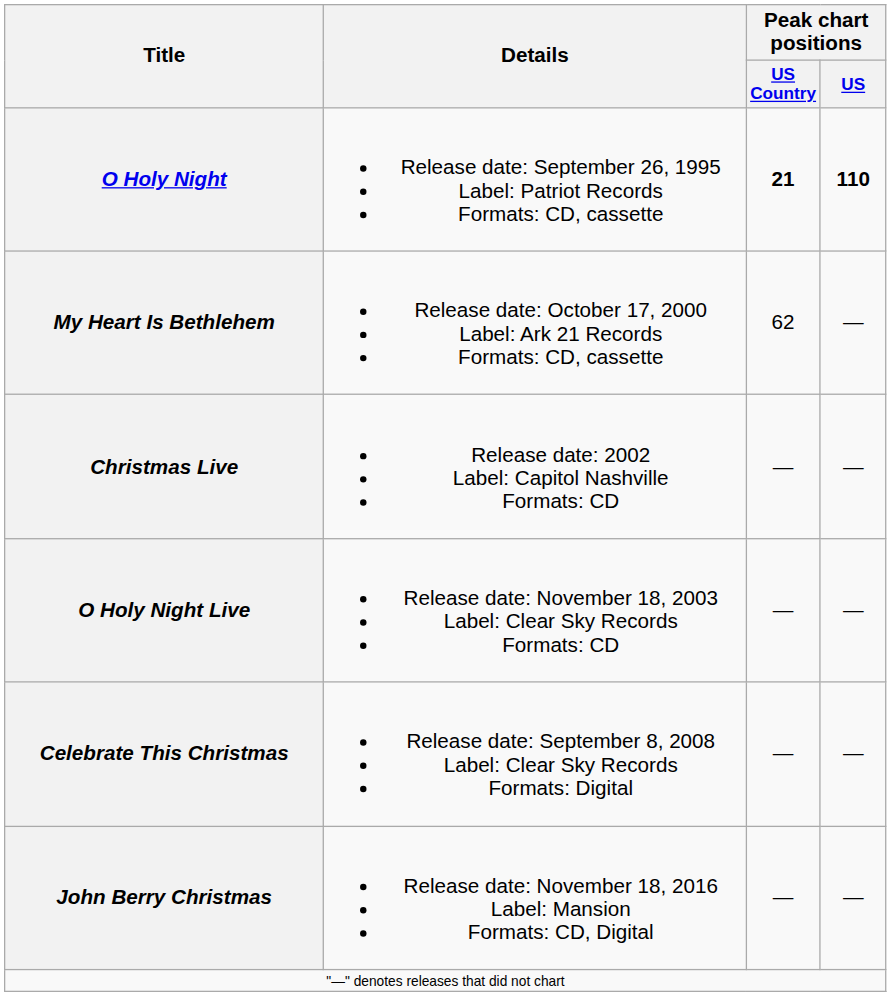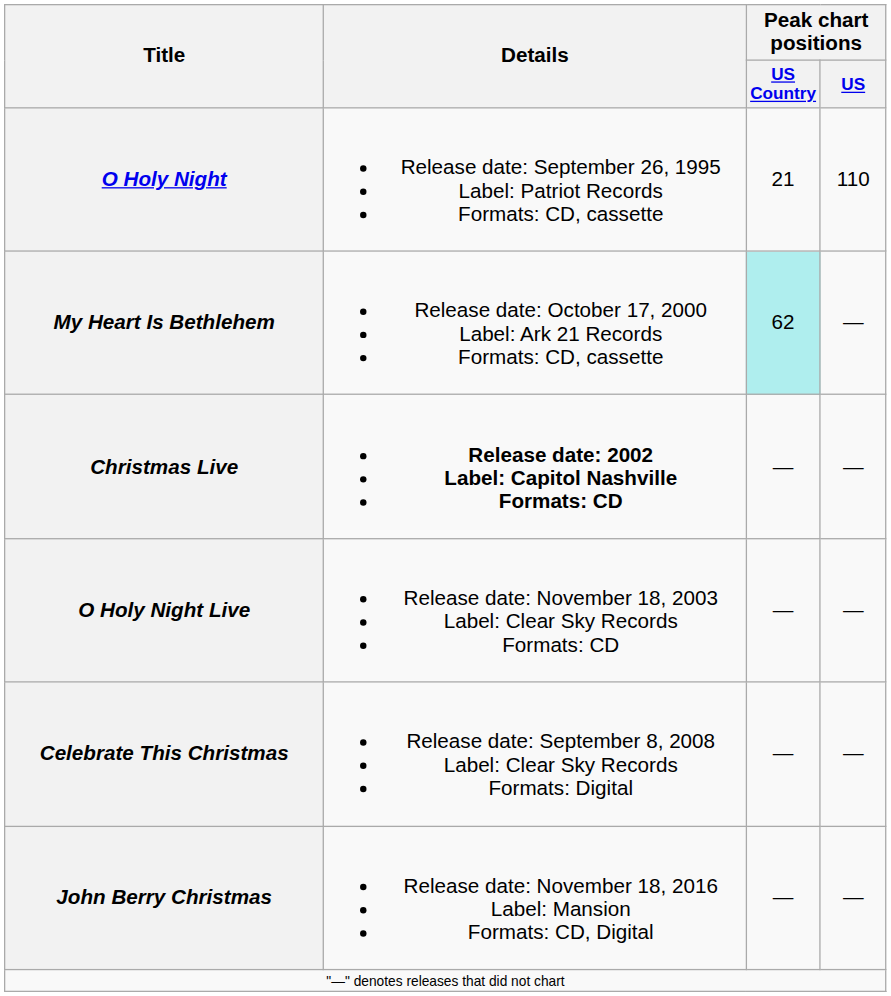(783, 179) bold -> (783, 179) normal
(853, 179) bold -> (853, 179) normal
(783, 322) no background -> (783, 322) paleturquoise background
(535, 478) normal -> (535, 478) bold
